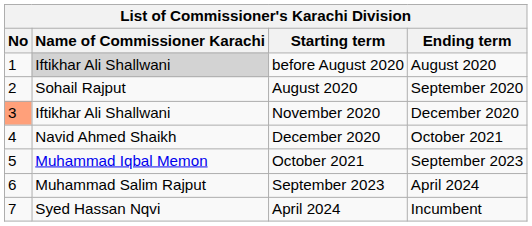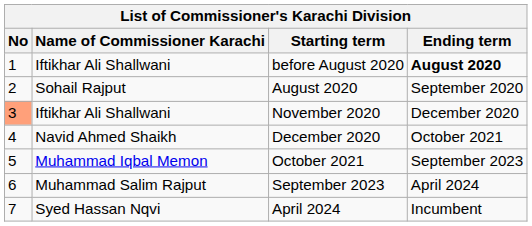(103, 64) lightgrey background -> (103, 64) no background
(454, 64) normal -> (456, 64) bold
